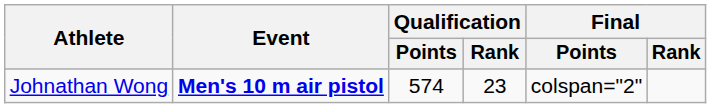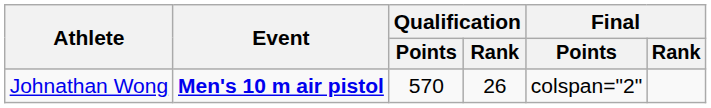(426, 86) 574 -> (426, 86) 570
(495, 86) 23 -> (495, 86) 26
